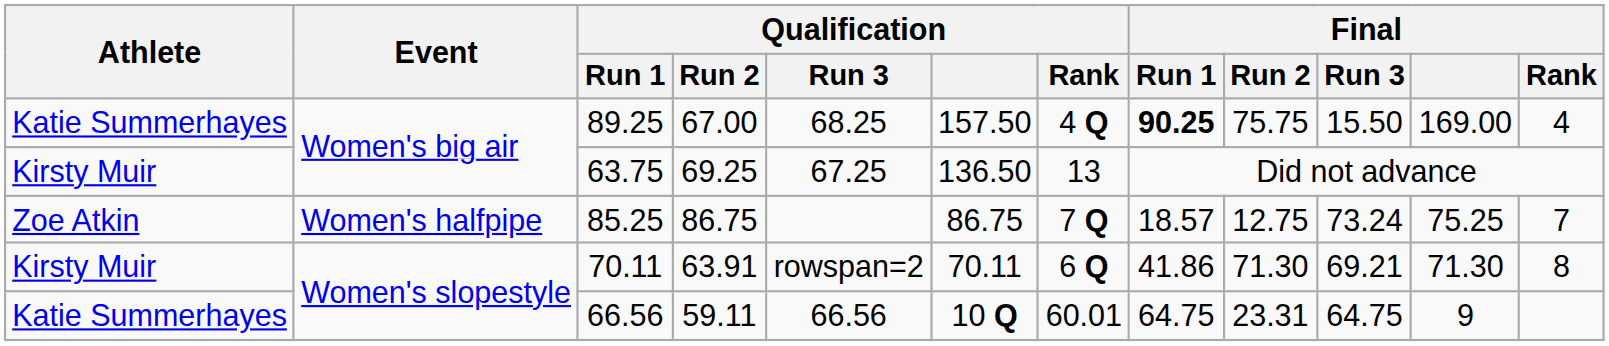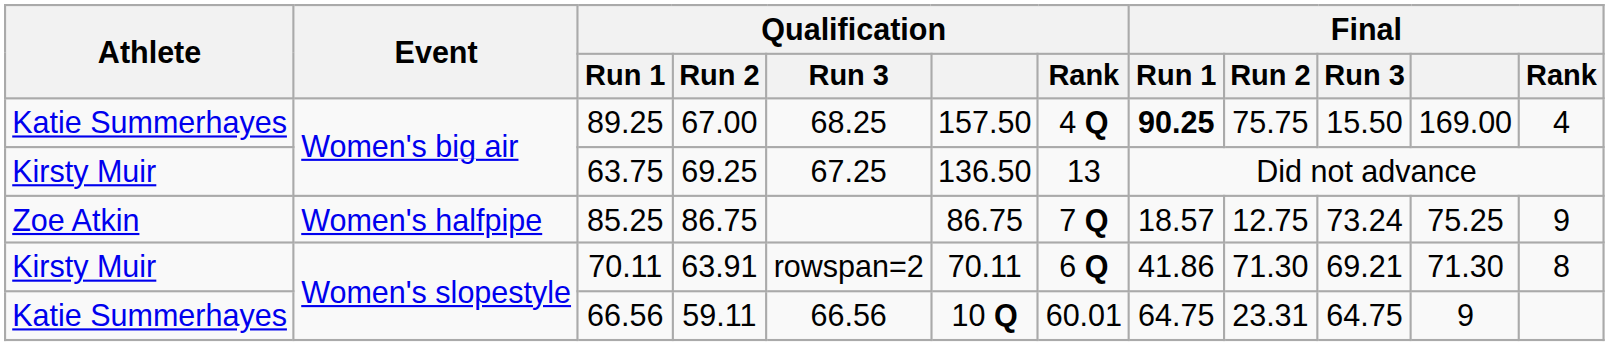(1561, 220) 7 -> (1561, 220) 9
